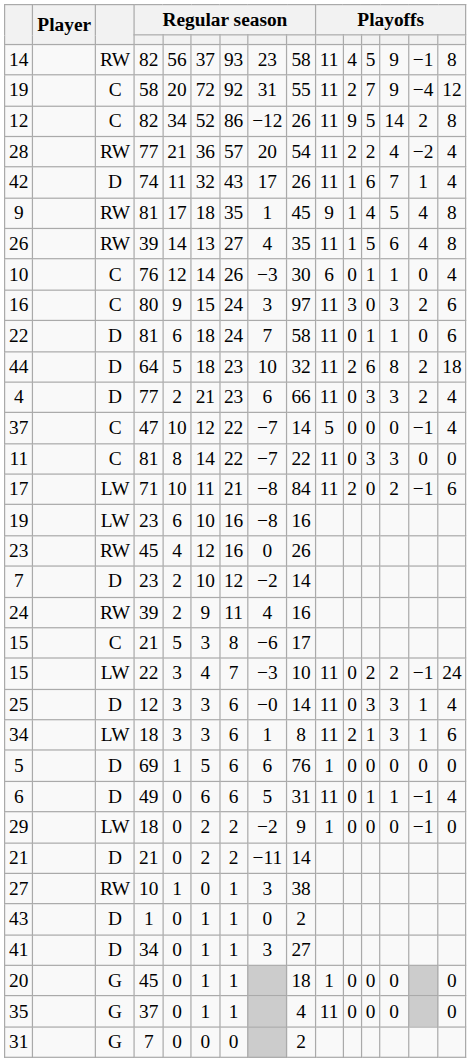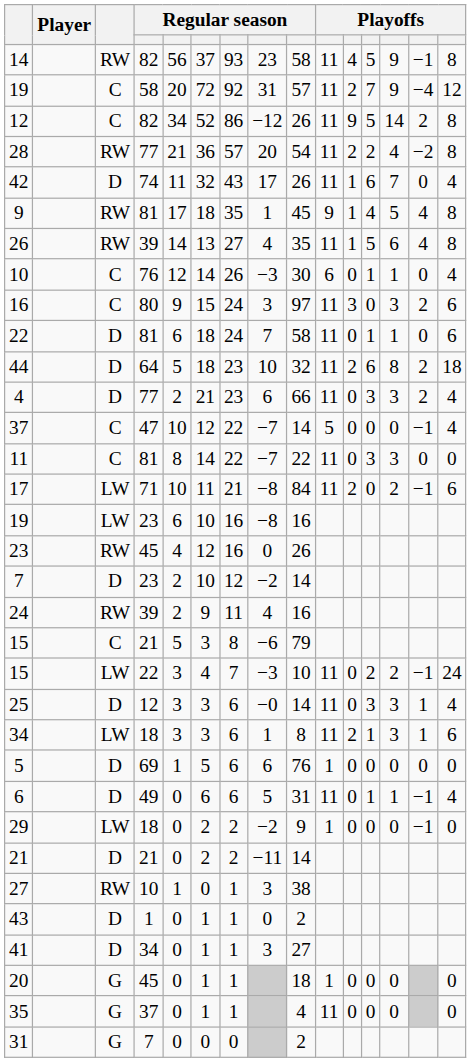(301, 90) 55 -> (301, 90) 57
(452, 151) 4 -> (452, 151) 8
(423, 182) 1 -> (423, 182) 0
(301, 642) 17 -> (301, 642) 79
